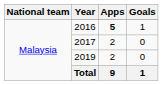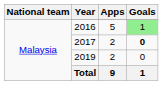(113, 27) bold -> (113, 27) normal
(142, 27) no background -> (142, 27) lightgreen background
(142, 42) normal -> (142, 42) bold
